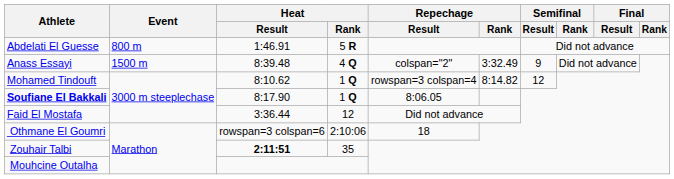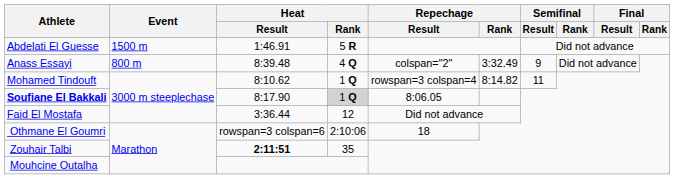(127, 46) 800 m -> (130, 46) 1500 m
(130, 64) 1500 m -> (127, 64) 800 m
(538, 81) 12 -> (538, 81) 11
(348, 98) no background -> (348, 98) lightgrey background
